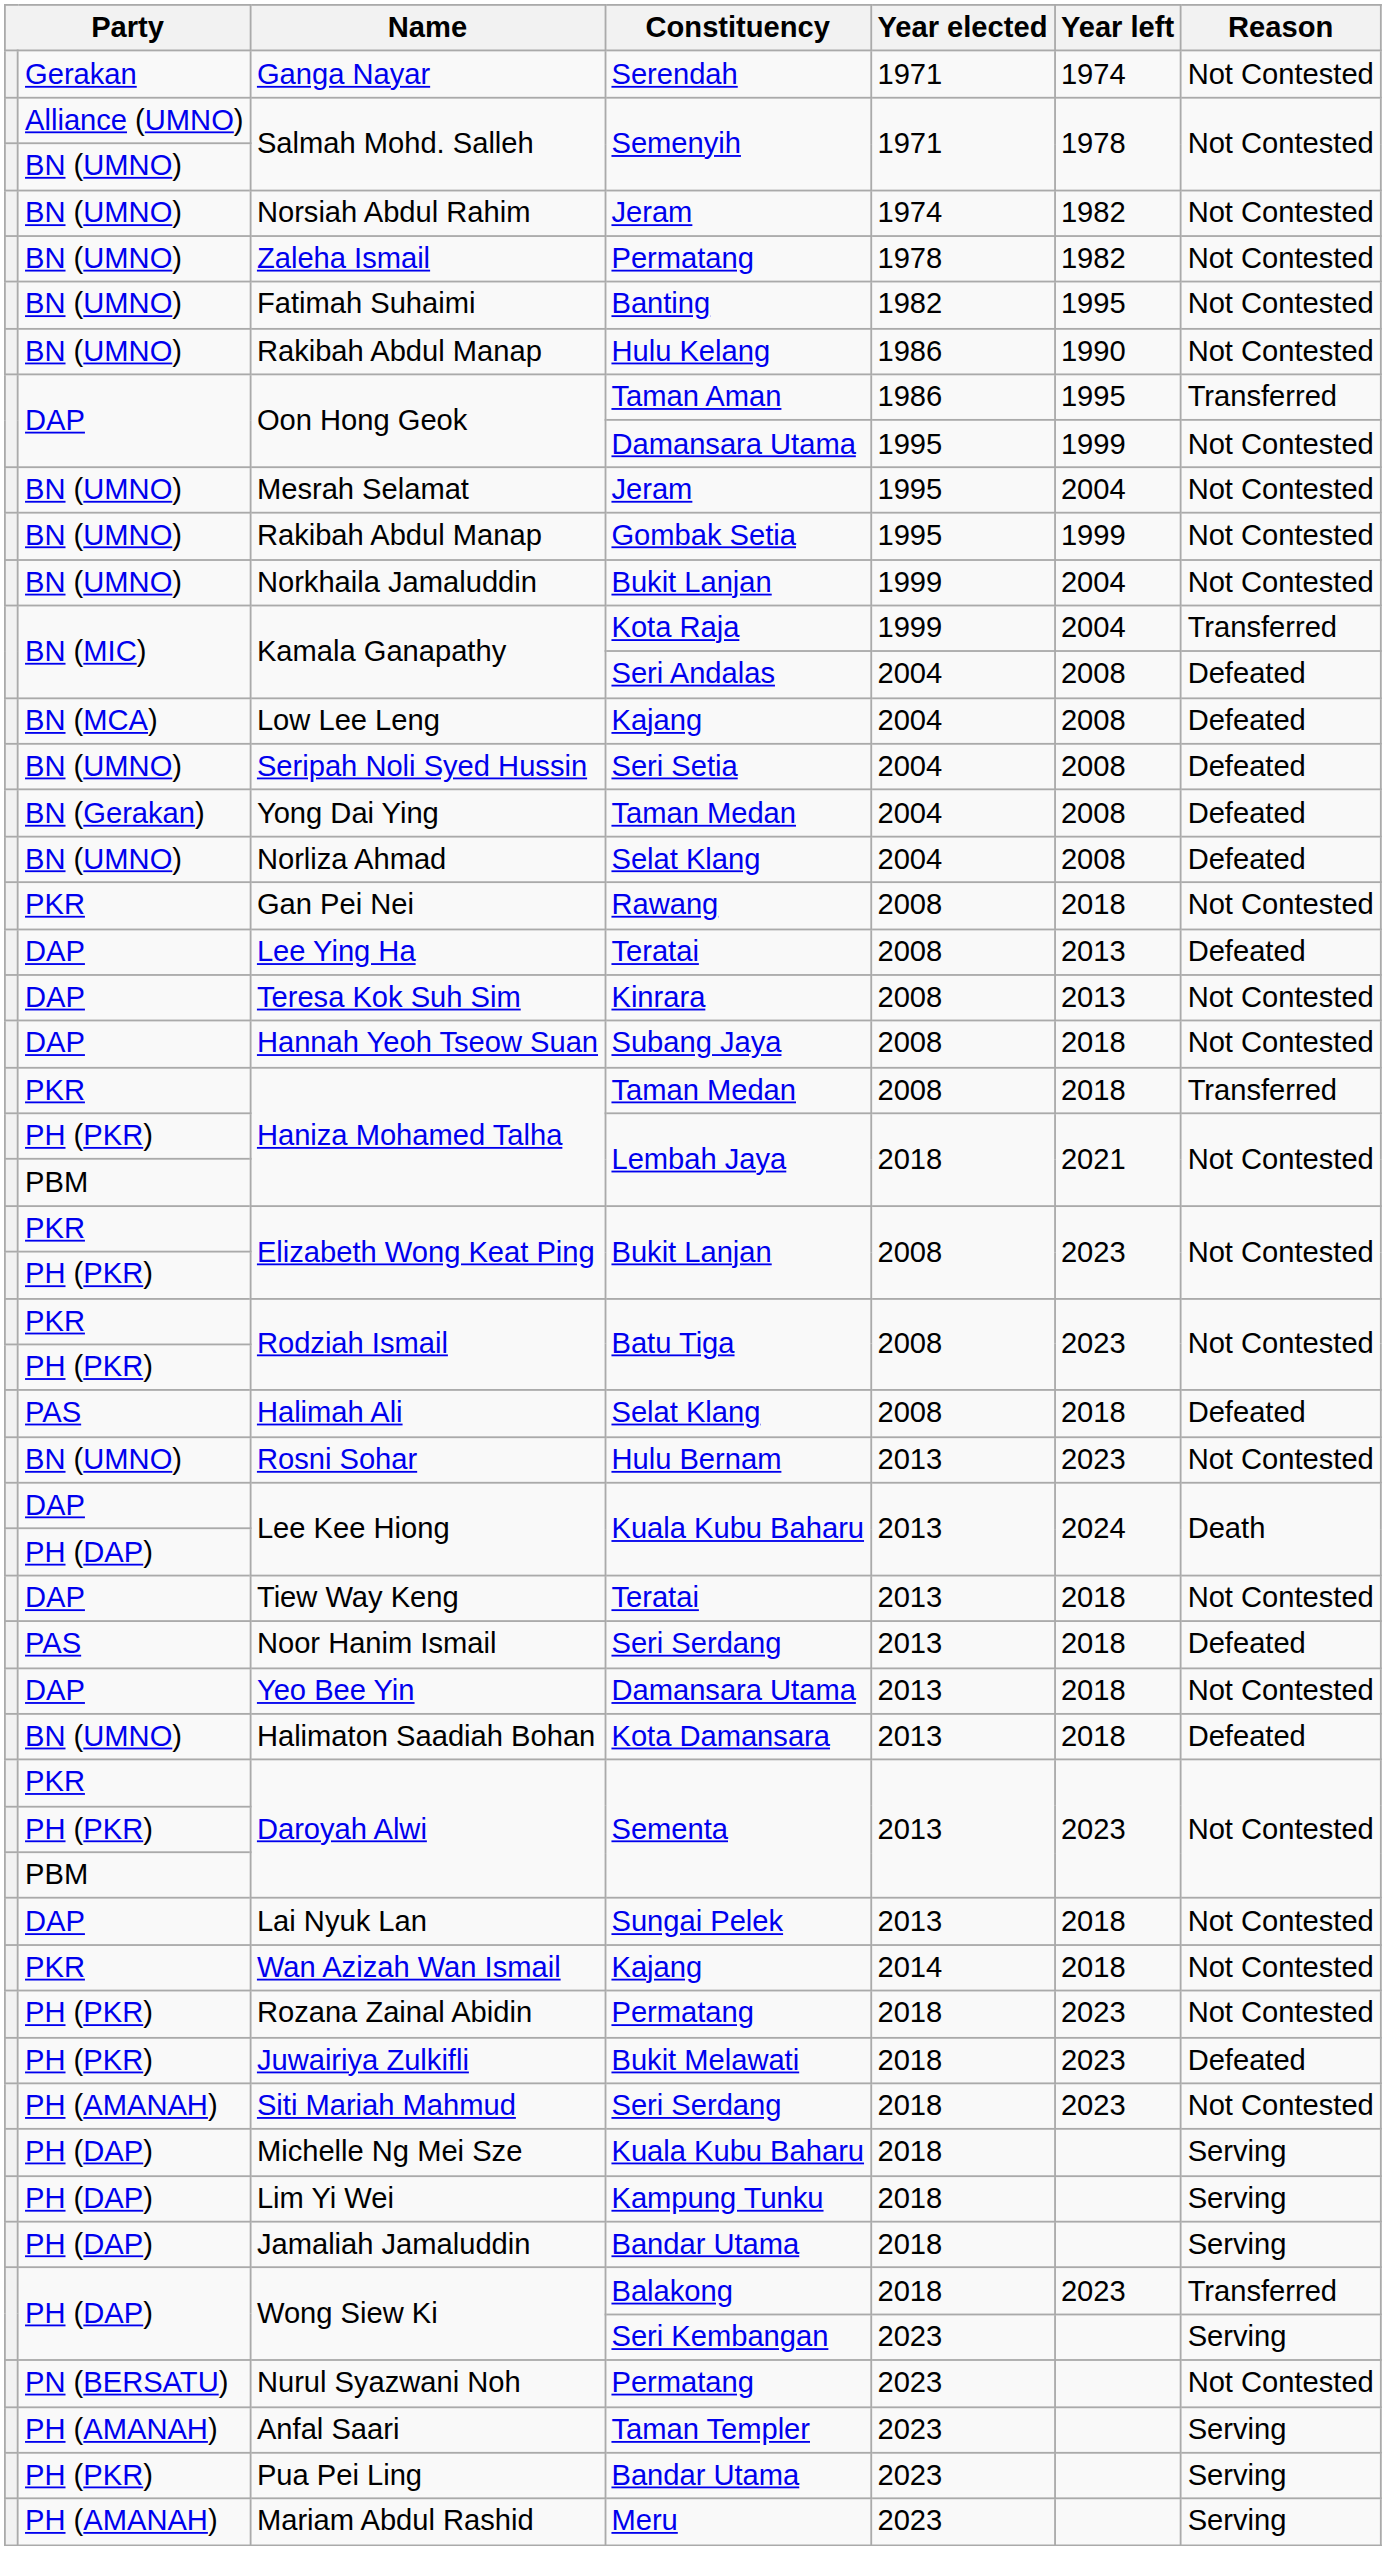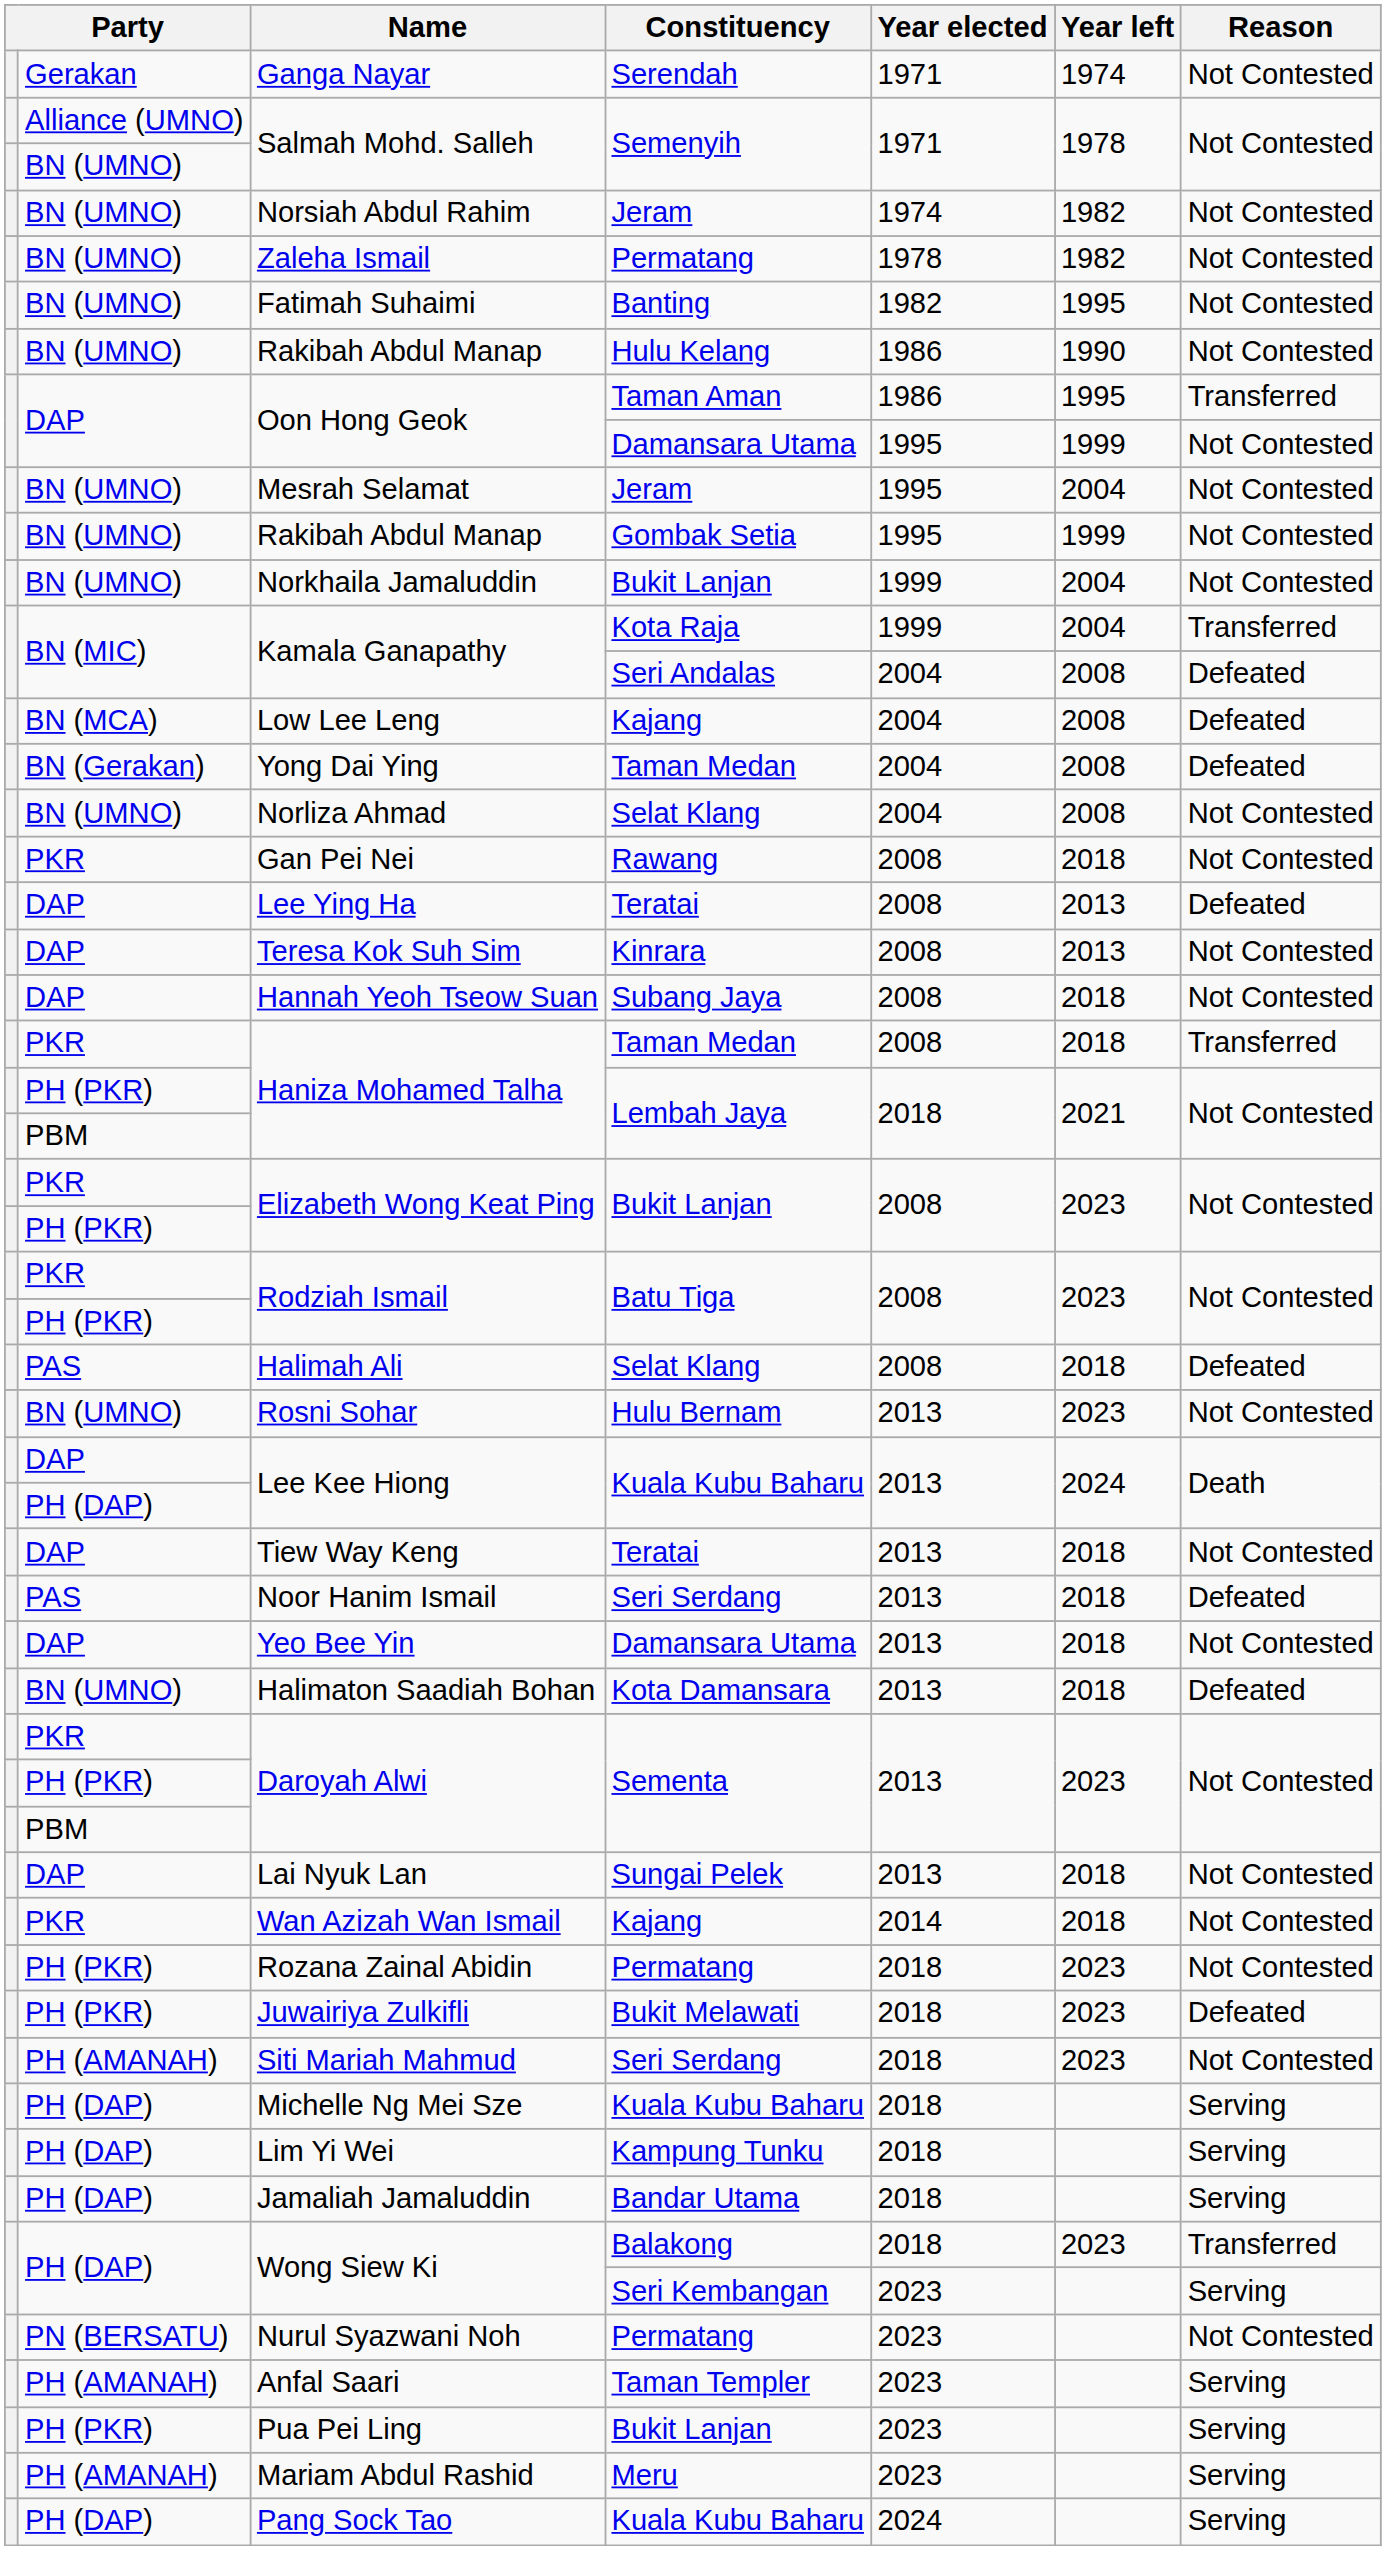- row: (104, 766)
(1247, 858) Defeated -> (1281, 812) Not Contested
(705, 2475) Bandar Utama -> (692, 2429) Bukit Lanjan
+ row: (89, 2521)
